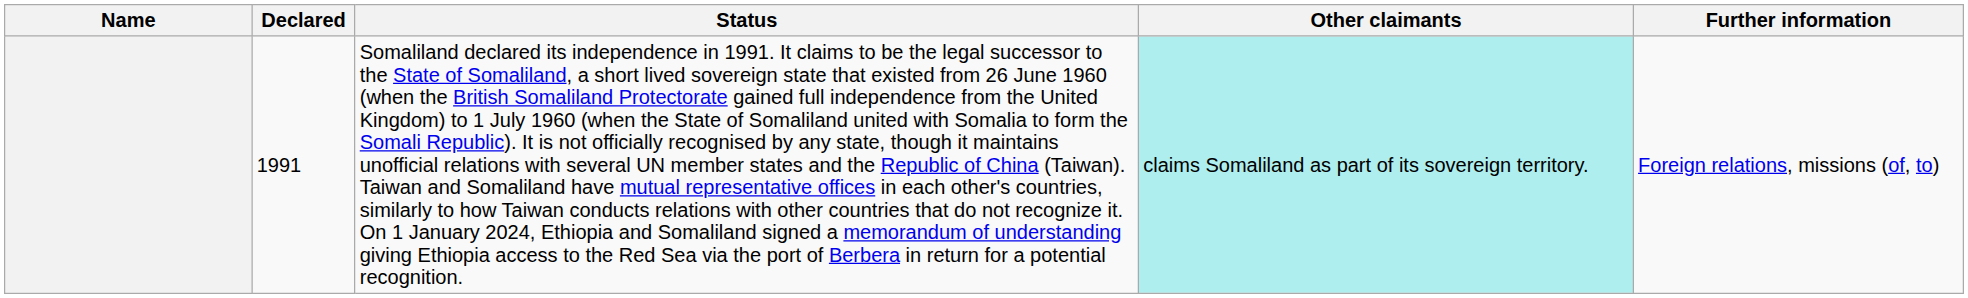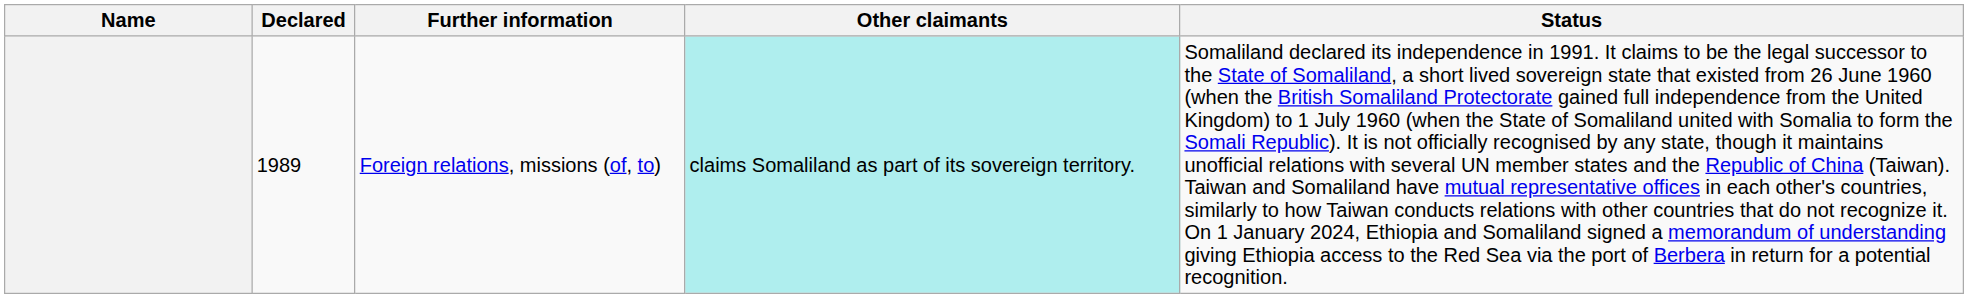columns swapped: (747, 20) <-> (1798, 20)
(279, 164) 1991 -> (279, 164) 1989
